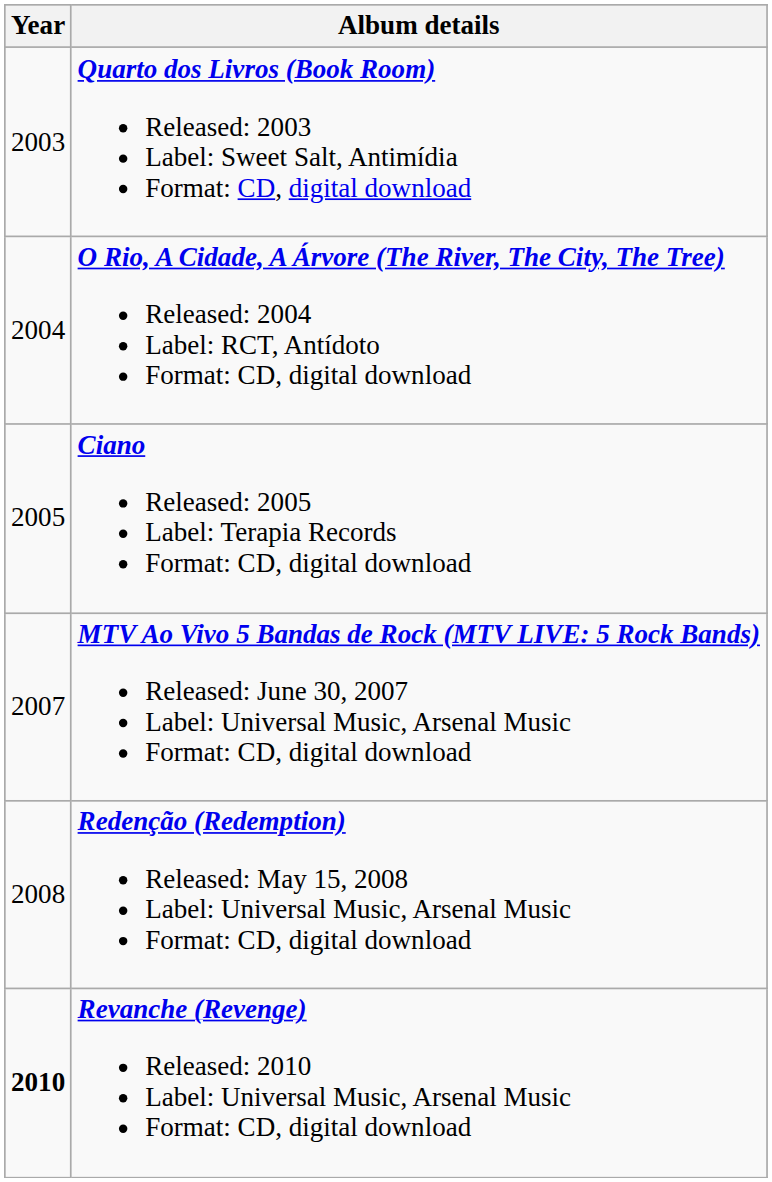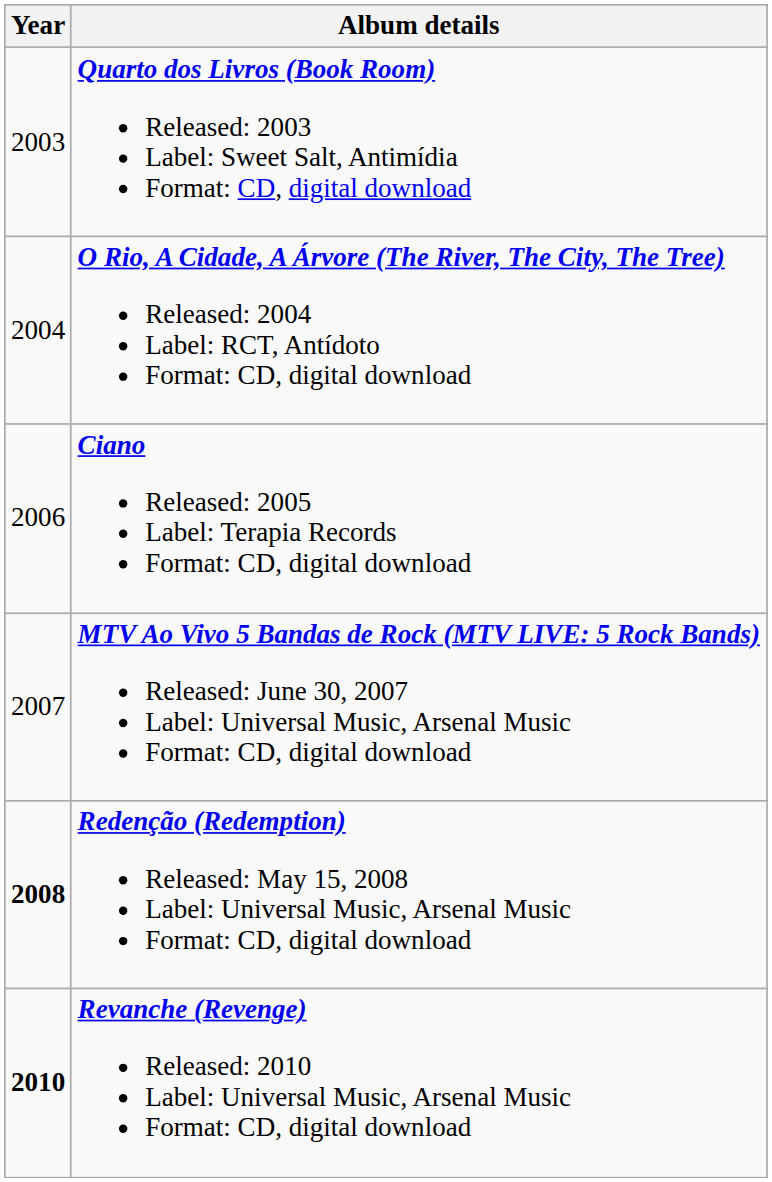(38, 517) 2005 -> (38, 517) 2006
(38, 894) normal -> (38, 894) bold
